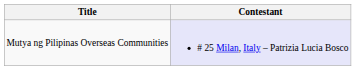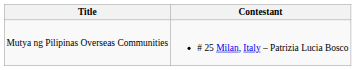(260, 48) lavender background -> (260, 48) no background
